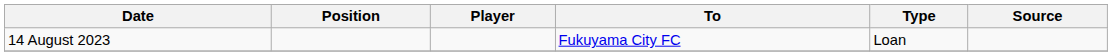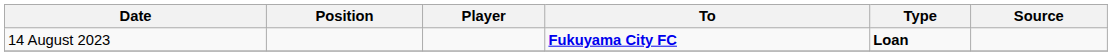(620, 40) normal -> (613, 40) bold
(890, 40) normal -> (891, 40) bold
